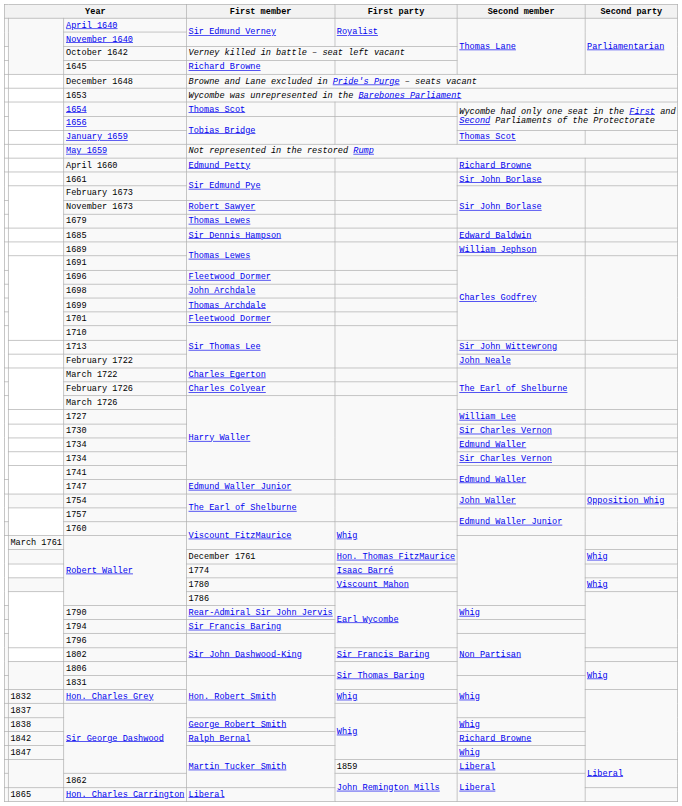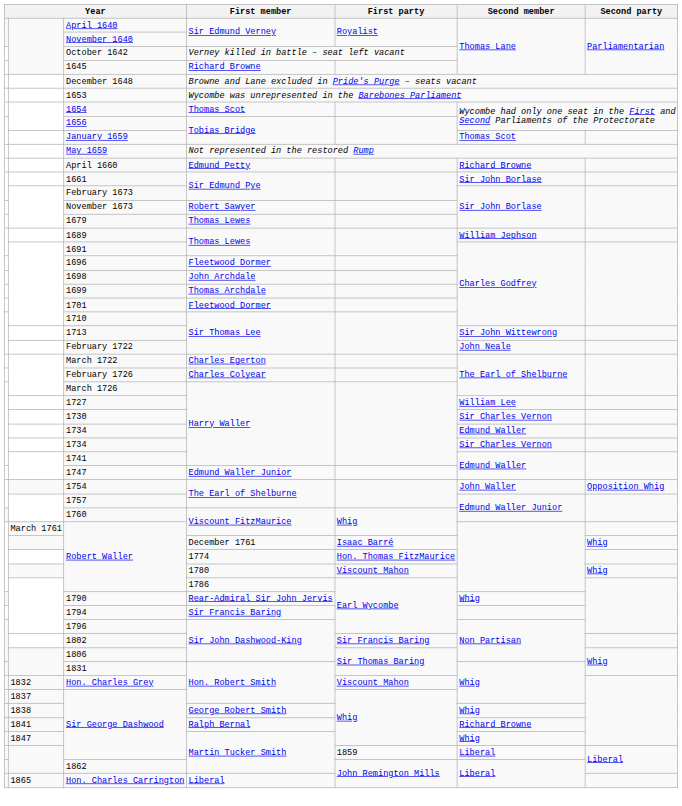- row: (76, 235)
(396, 557) Hon. Thomas FitzMaurice -> (365, 543) Isaac Barré
(365, 571) Isaac Barré -> (396, 557) Hon. Thomas FitzMaurice
(347, 697) Whig -> (373, 683) Viscount Mahon
(21, 738) 1842 -> (21, 724) 1841
